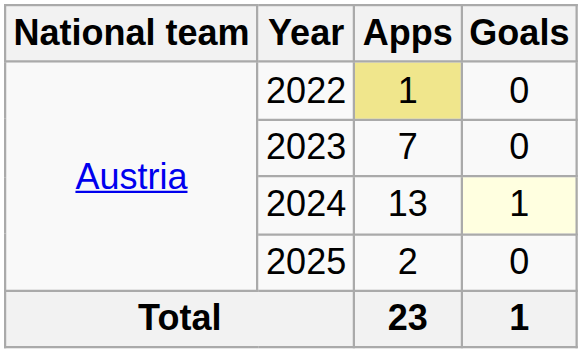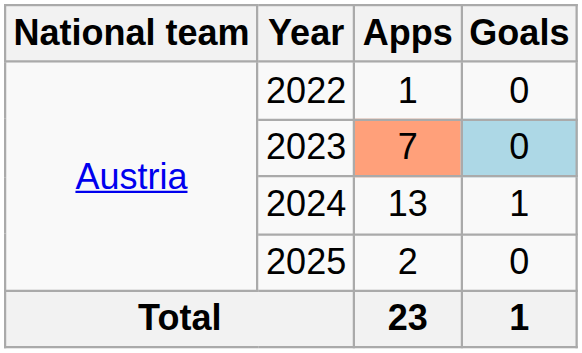(408, 90) khaki background -> (408, 90) no background
(408, 147) no background -> (408, 147) lightsalmon background
(519, 147) no background -> (519, 147) lightblue background
(519, 204) lightyellow background -> (519, 204) no background
